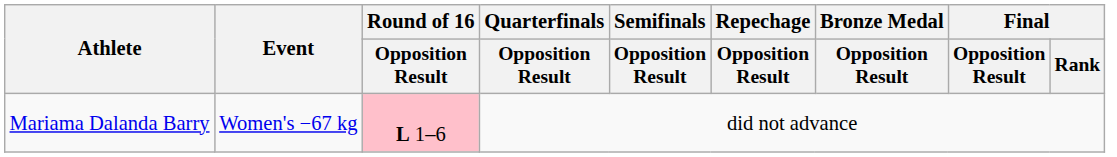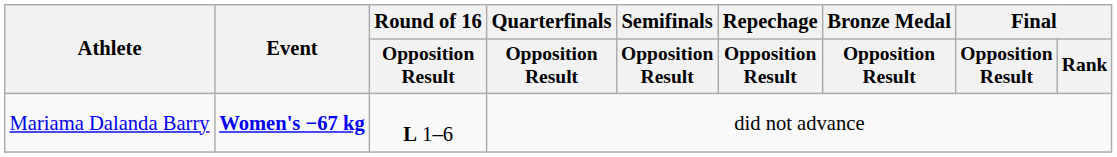(288, 122) normal -> (292, 122) bold
(421, 135) pink background -> (428, 135) no background
